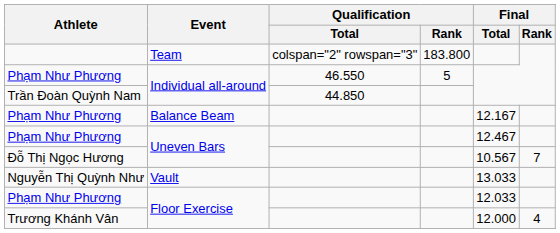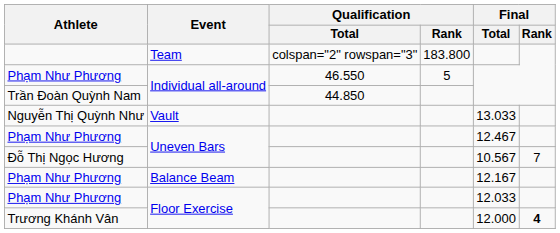rows swapped: (76, 178) <-> (64, 116)
(537, 219) normal -> (537, 219) bold
